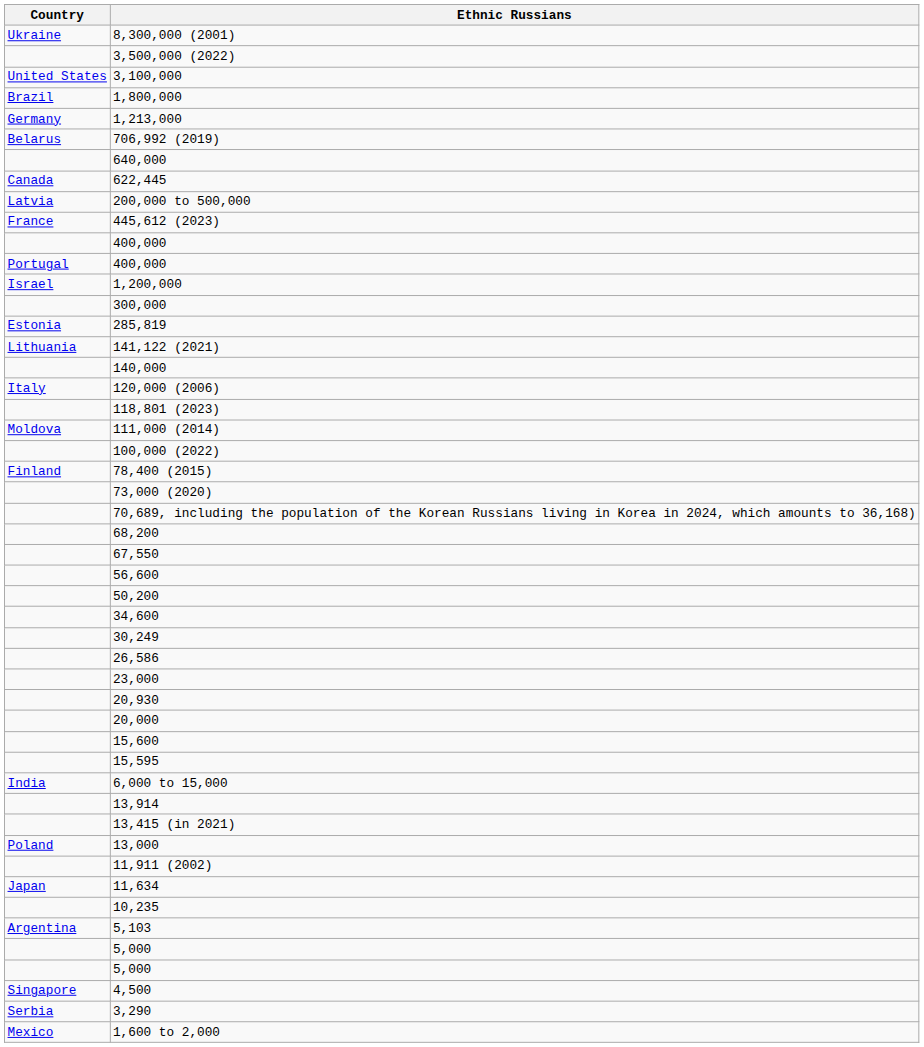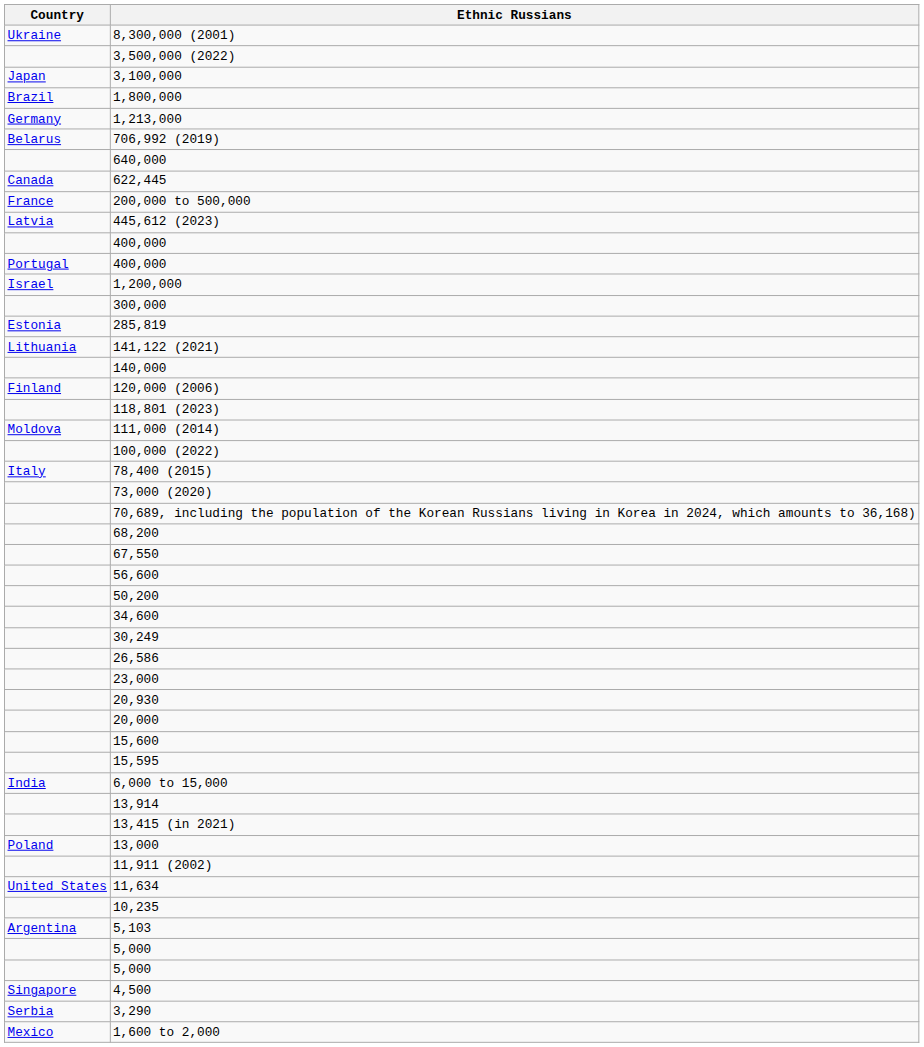(57, 77) United States -> (27, 77) Japan
(30, 202) Latvia -> (30, 202) France
(30, 223) France -> (30, 223) Latvia
(27, 389) Italy -> (34, 389) Finland
(34, 472) Finland -> (27, 472) Italy
(27, 887) Japan -> (57, 887) United States
